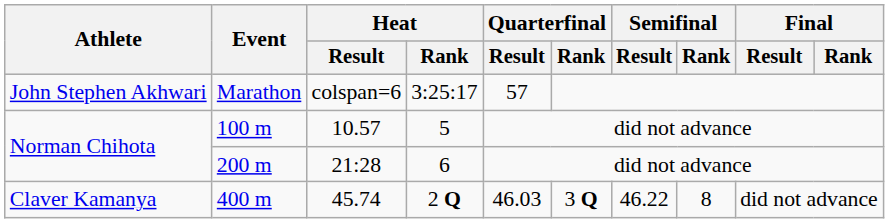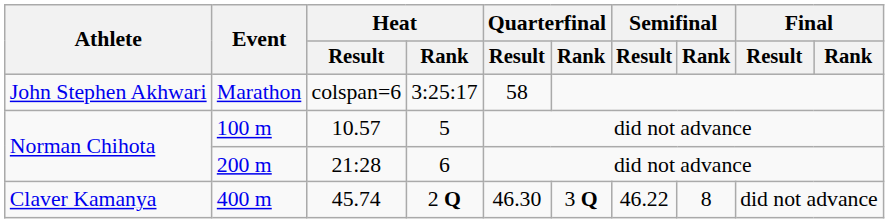(517, 92) 57 -> (517, 92) 58
(517, 200) 46.03 -> (517, 200) 46.30
